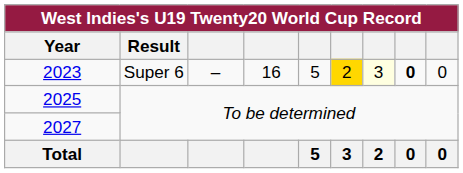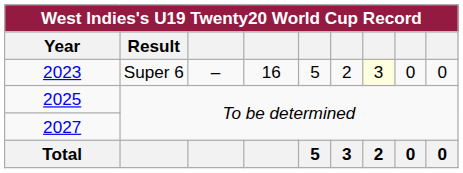(347, 73) gold background -> (347, 73) no background
(410, 73) bold -> (410, 73) normal
